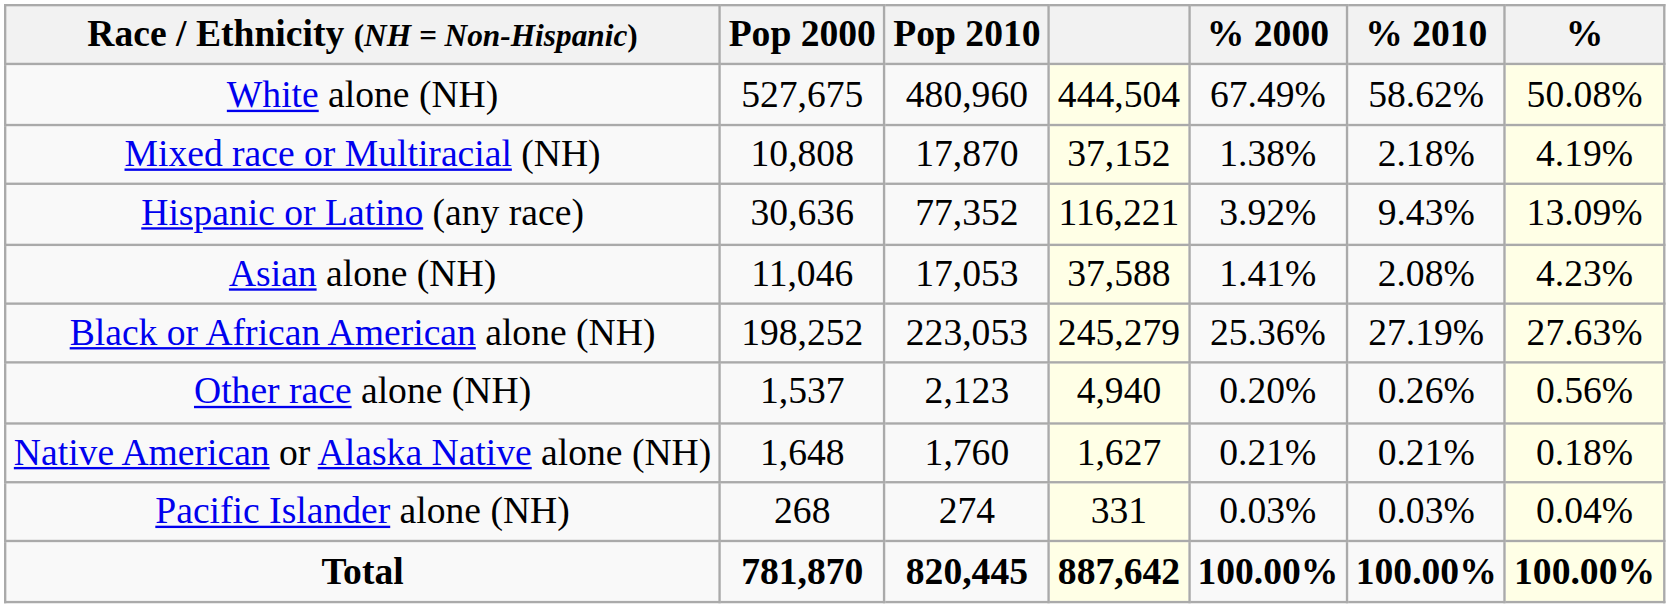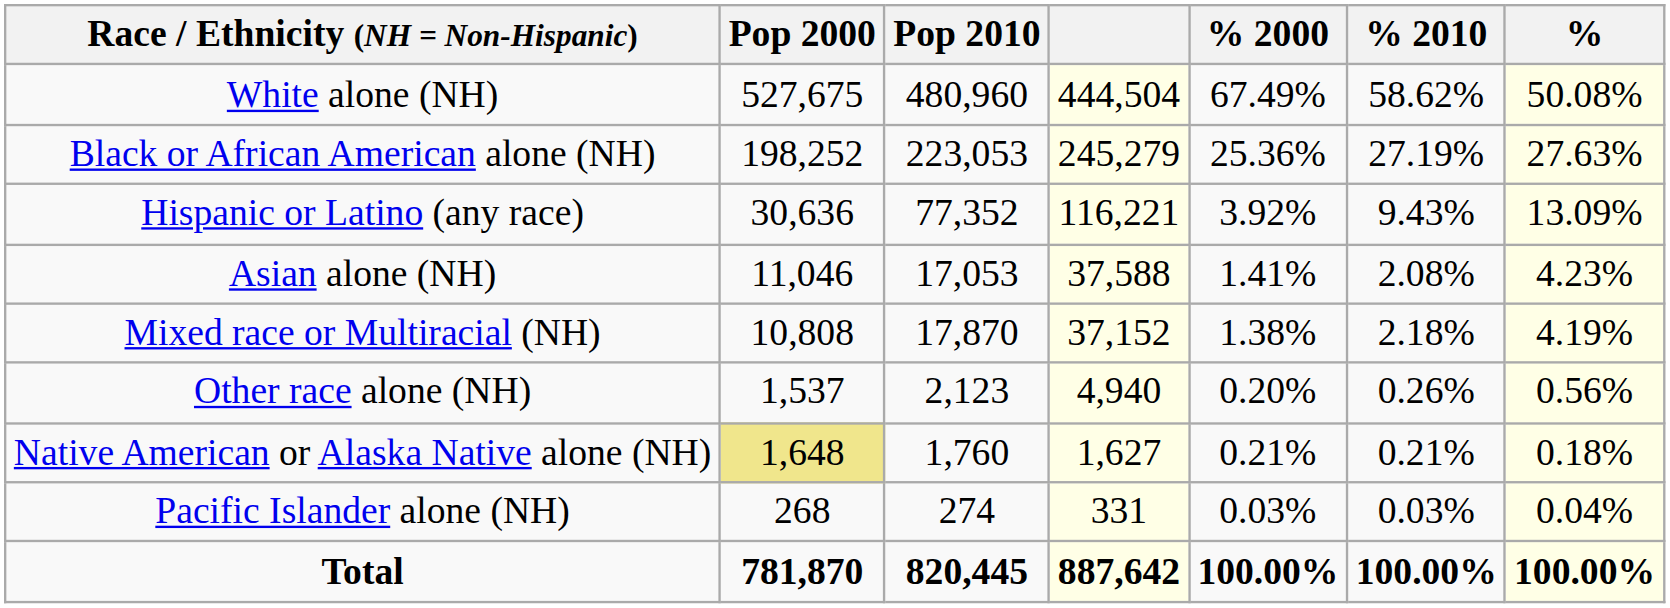rows swapped: (363, 332) <-> (363, 153)
(802, 451) no background -> (802, 451) khaki background
